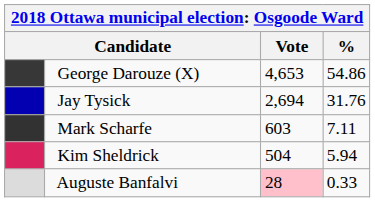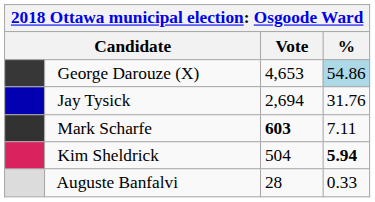(346, 73) no background -> (346, 73) lightblue background
(278, 127) normal -> (278, 127) bold
(342, 155) normal -> (342, 155) bold
(274, 182) pink background -> (274, 182) no background
